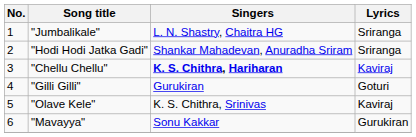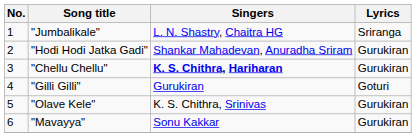(379, 50) Sriranga -> (383, 50) Gurukiran
(375, 68) Kaviraj -> (383, 68) Gurukiran
(375, 104) Kaviraj -> (383, 104) Gurukiran
